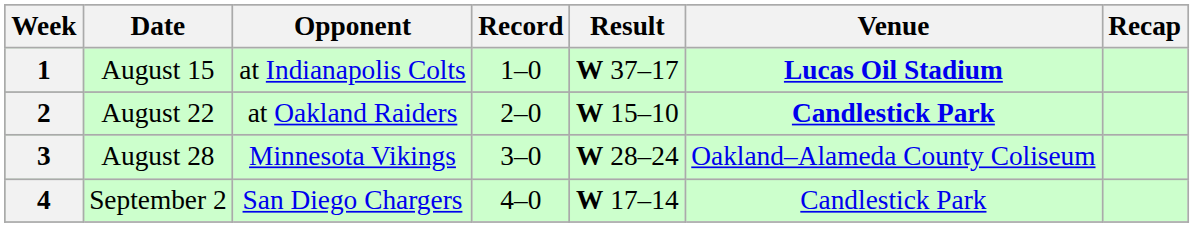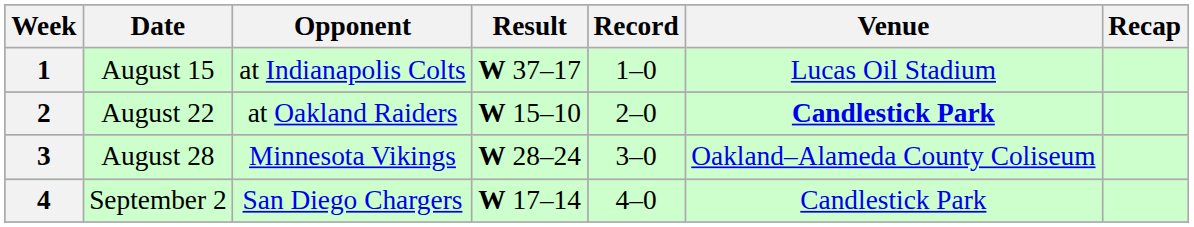columns swapped: (627, 26) <-> (521, 26)
(893, 69) bold -> (893, 69) normal
